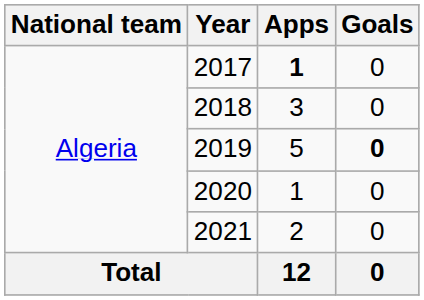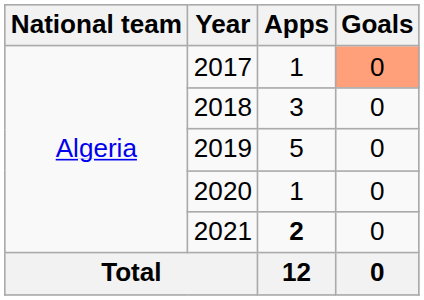(297, 66) bold -> (297, 66) normal
(377, 66) no background -> (377, 66) lightsalmon background
(377, 149) bold -> (377, 149) normal
(297, 231) normal -> (297, 231) bold
